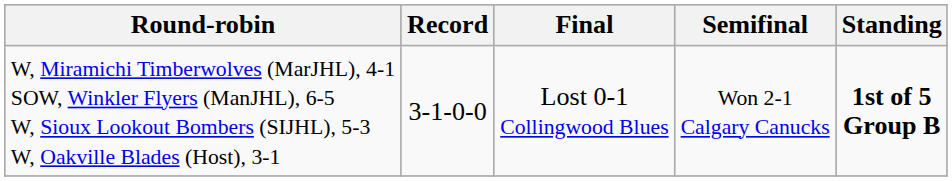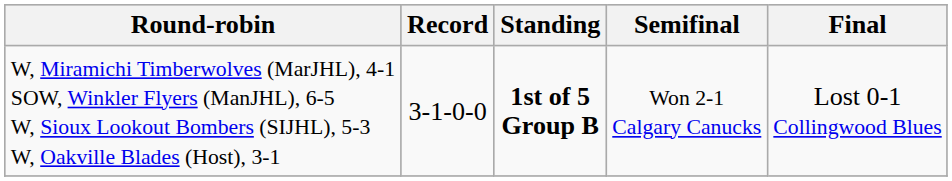columns swapped: (892, 25) <-> (584, 25)
